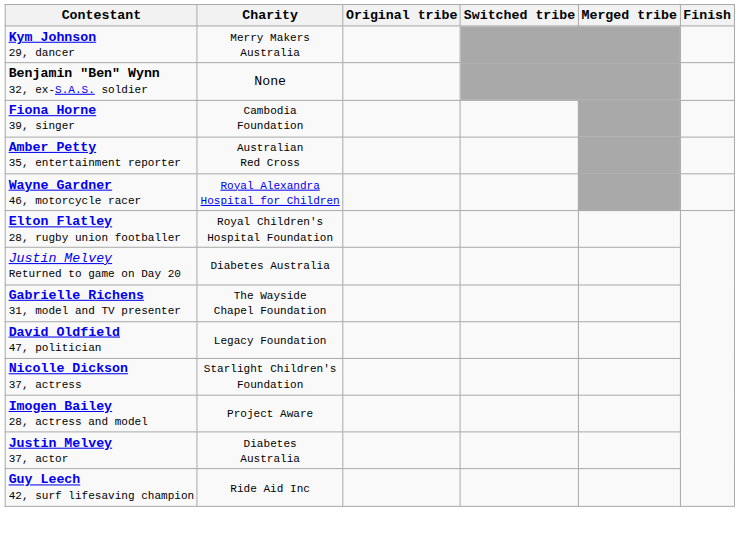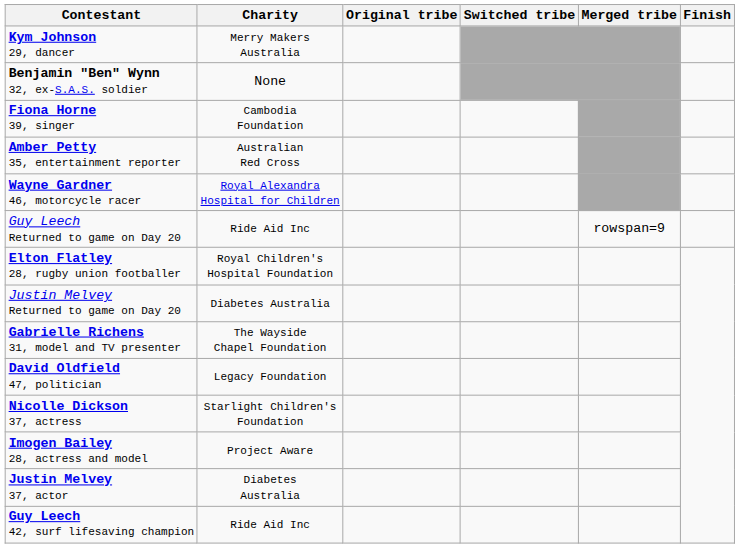+ row: (95, 229)
